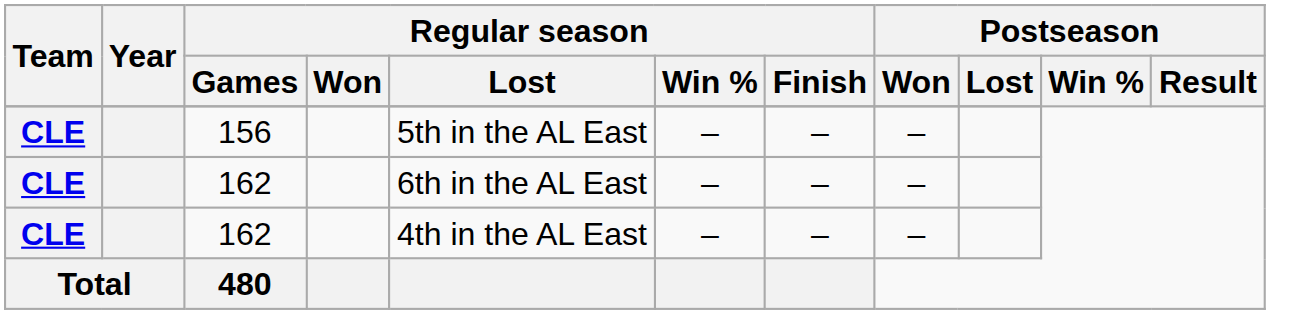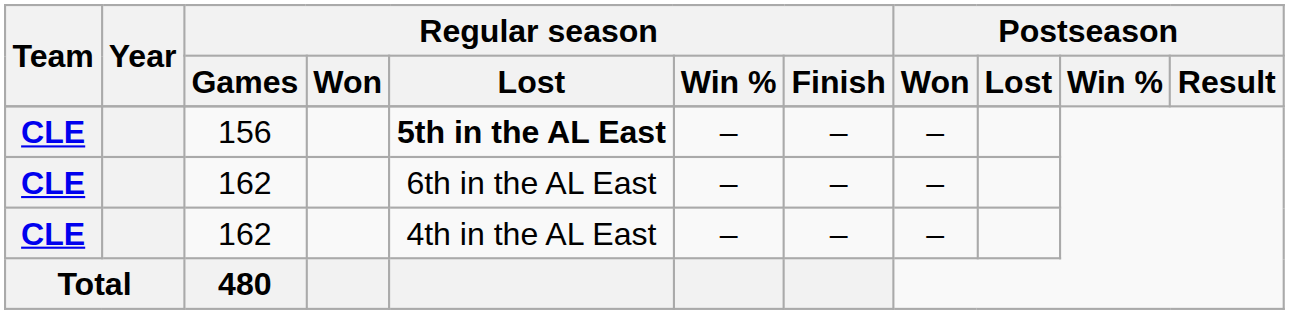(522, 132) normal -> (531, 132) bold
